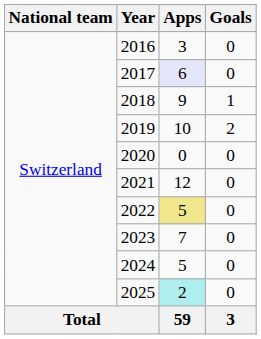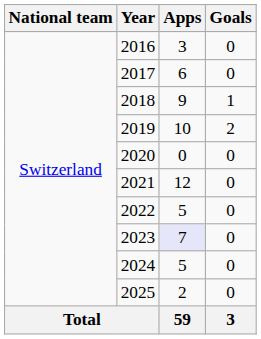(182, 73) lavender background -> (182, 73) no background
(182, 210) khaki background -> (182, 210) no background
(182, 237) no background -> (182, 237) lavender background
(182, 292) paleturquoise background -> (182, 292) no background
